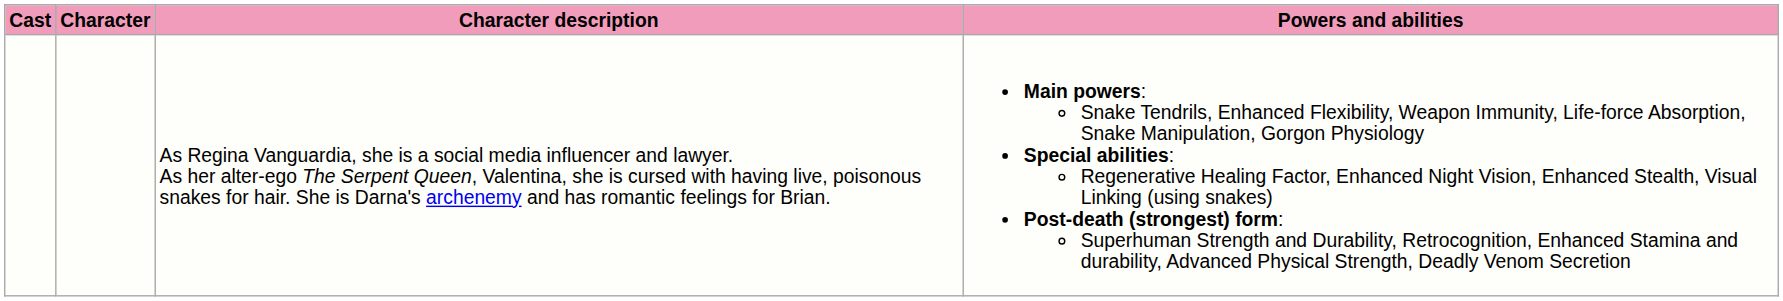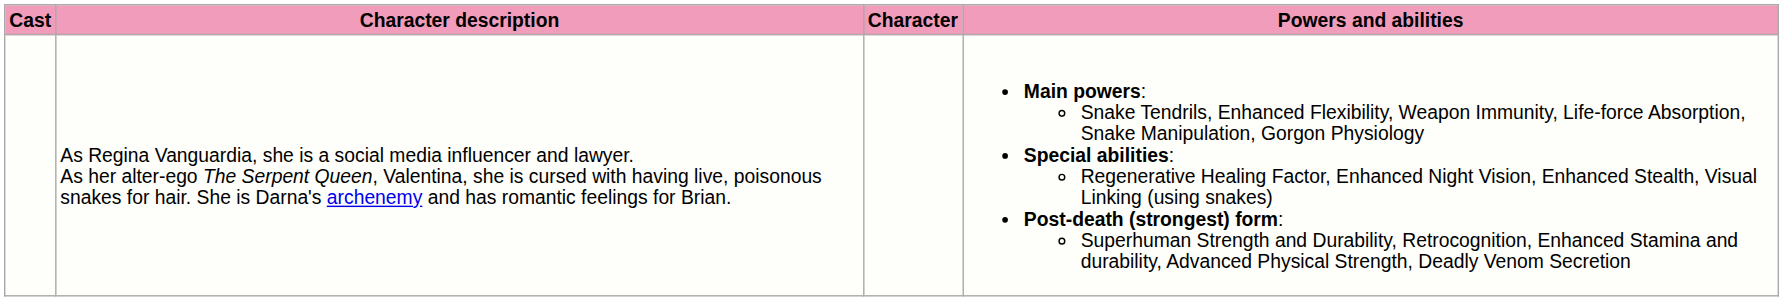columns swapped: (105, 20) <-> (559, 20)
